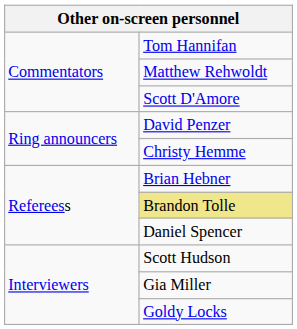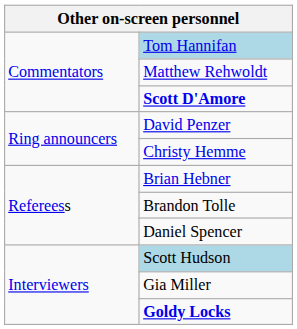(190, 45) no background -> (190, 45) lightblue background
(191, 98) normal -> (194, 98) bold
(189, 205) khaki background -> (189, 205) no background
(187, 258) no background -> (187, 258) lightblue background
(185, 311) normal -> (187, 311) bold
